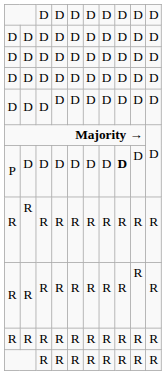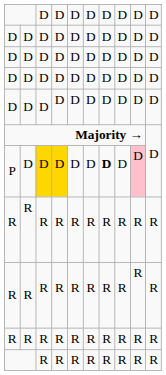(44, 163) no background -> (44, 163) gold background
(59, 163) no background -> (59, 163) gold background
(107, 163) normal -> (107, 163) bold
(122, 163) bold -> (122, 163) normal
(138, 156) no background -> (138, 156) pink background
